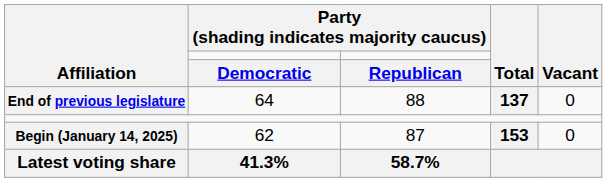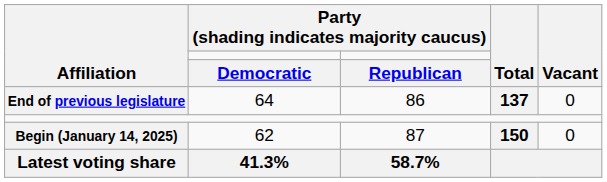(415, 100) 88 -> (415, 100) 86
(514, 135) 153 -> (514, 135) 150
